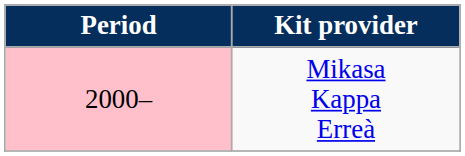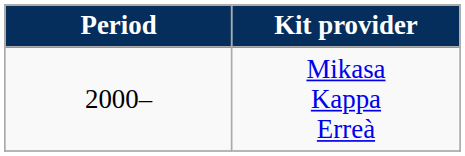(119, 98) pink background -> (119, 98) no background
